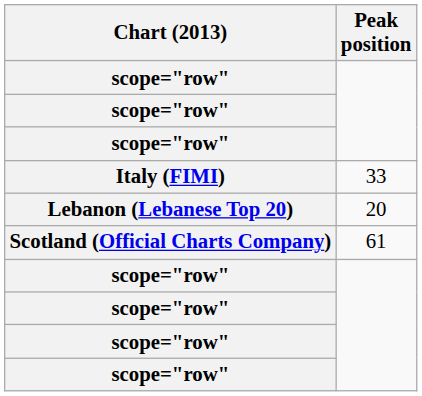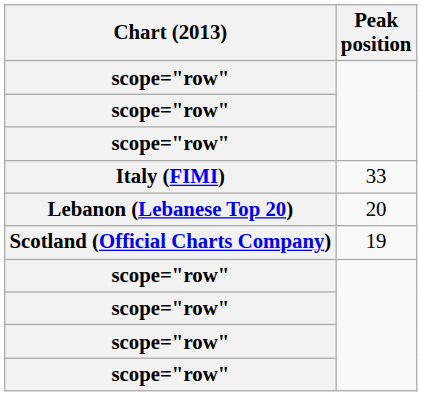(376, 242) 61 -> (376, 242) 19
